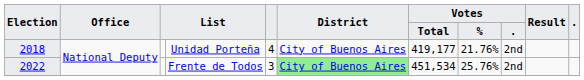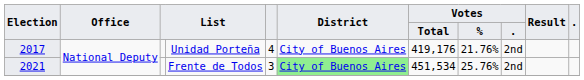(32, 48) 2018 -> (32, 48) 2017
(433, 48) 419,177 -> (433, 48) 419,176
(32, 66) 2022 -> (32, 66) 2021
